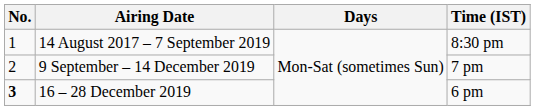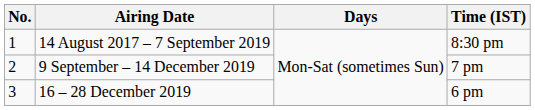(12, 92) bold -> (12, 92) normal
